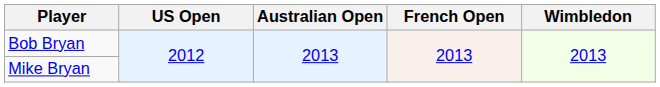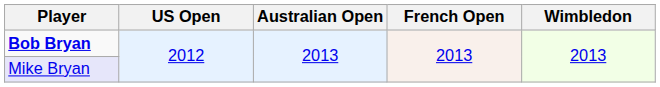(46, 43) normal -> (50, 43) bold
(49, 69) no background -> (49, 69) lavender background
